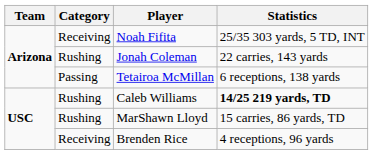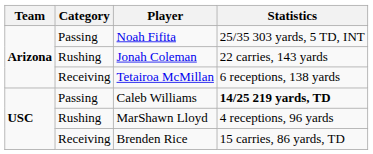(84, 36) Receiving -> (78, 36) Passing
(78, 77) Passing -> (84, 77) Receiving
(80, 97) Rushing -> (78, 97) Passing
(282, 118) 15 carries, 86 yards, TD -> (277, 118) 4 receptions, 96 yards
(277, 139) 4 receptions, 96 yards -> (282, 139) 15 carries, 86 yards, TD
